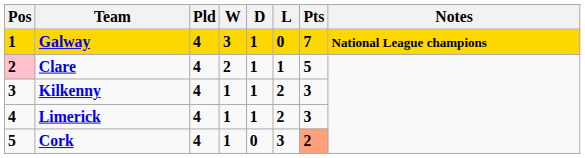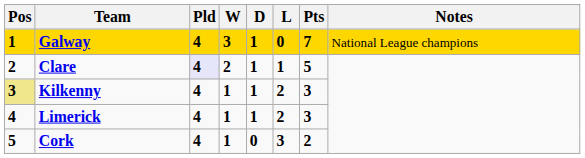(409, 41) bold -> (405, 42) normal
(12, 66) pink background -> (12, 66) no background
(197, 66) no background -> (197, 66) lavender background
(12, 91) no background -> (12, 91) khaki background
(307, 141) lightsalmon background -> (307, 141) no background
